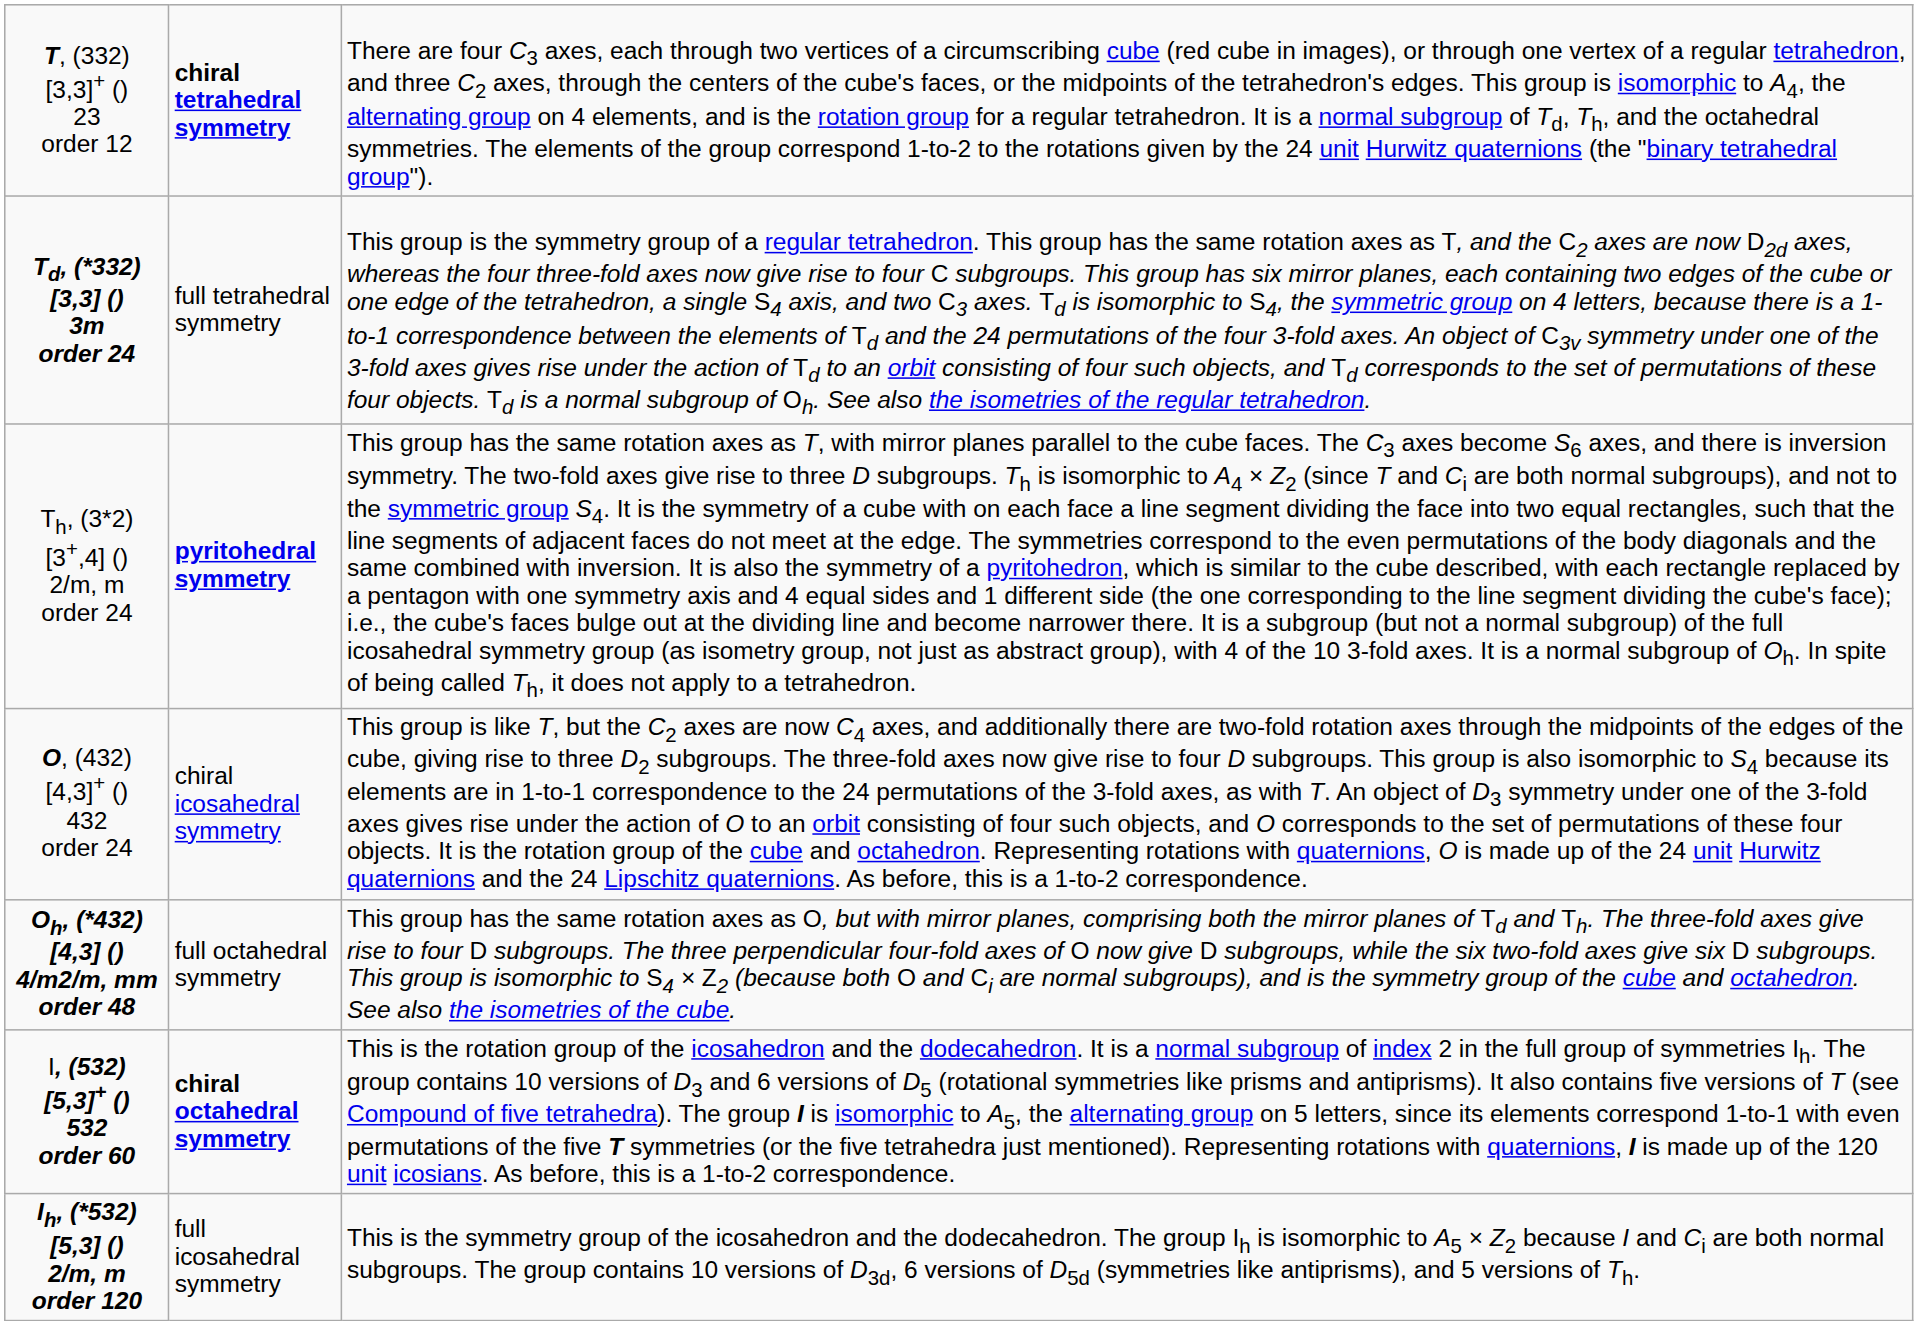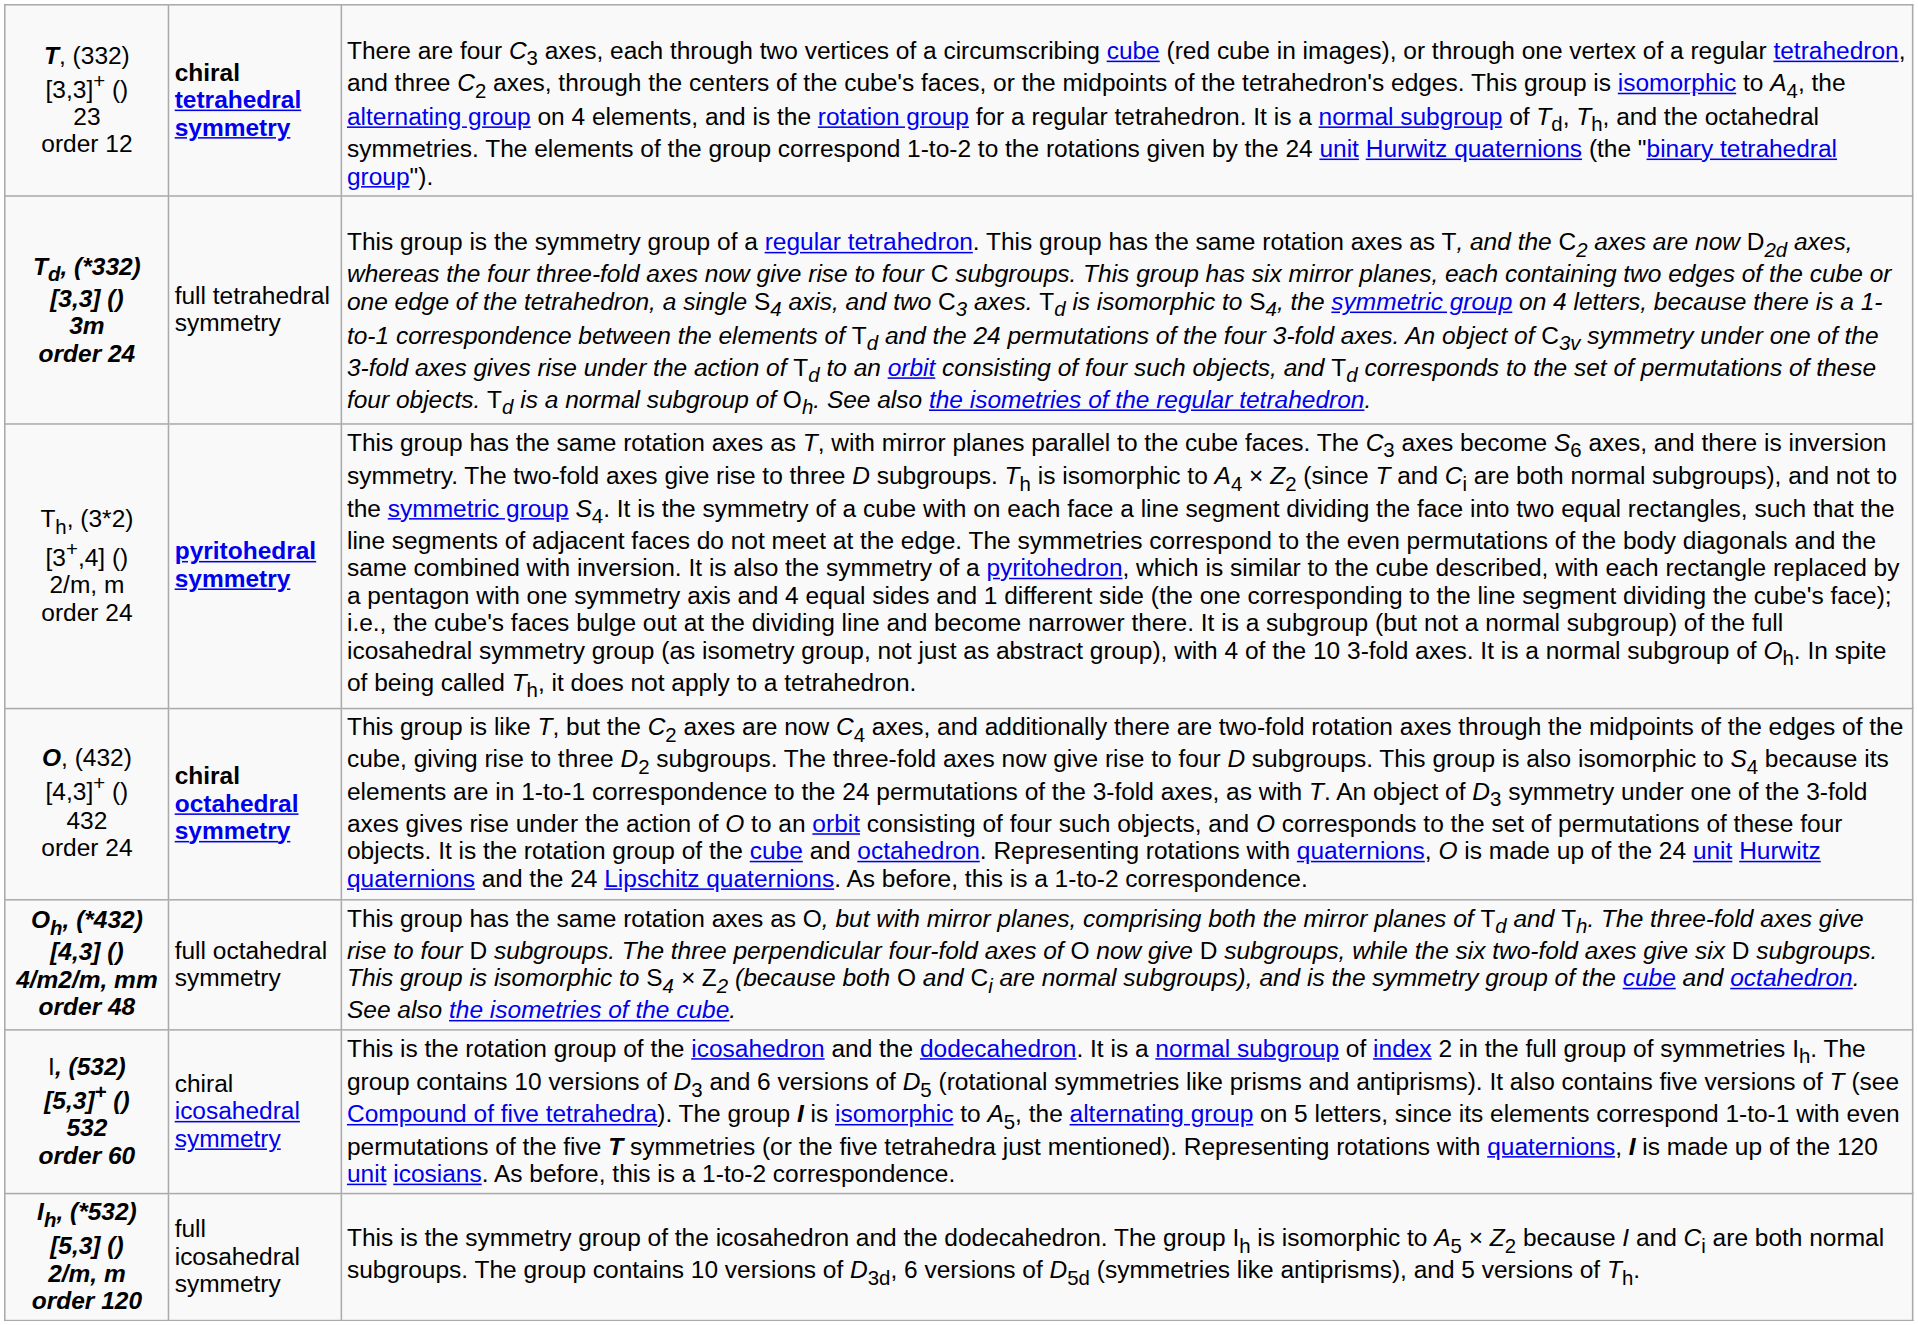(237, 803) chiral icosahedral symmetry -> (237, 803) chiral octahedral symmetry
(237, 1111) chiral octahedral symmetry -> (237, 1111) chiral icosahedral symmetry
